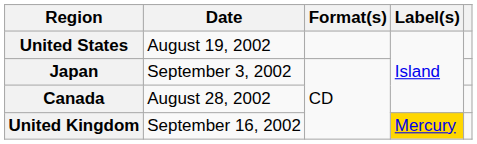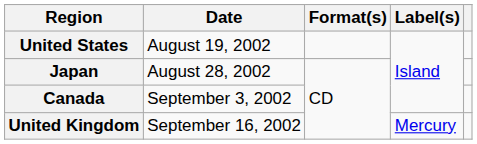(219, 71) September 3, 2002 -> (209, 71) August 28, 2002
(209, 98) August 28, 2002 -> (219, 98) September 3, 2002
(425, 125) gold background -> (425, 125) no background
